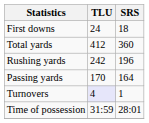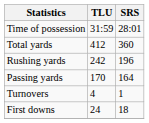rows swapped: (31, 29) <-> (46, 110)
(93, 94) lavender background -> (93, 94) no background
